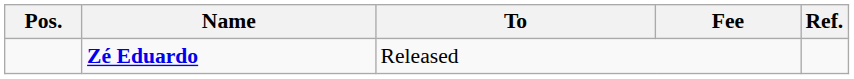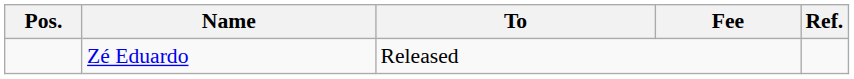(143, 55) bold -> (138, 55) normal
